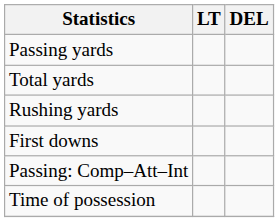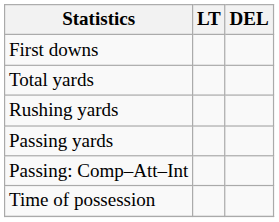rows swapped: (54, 140) <-> (61, 49)
